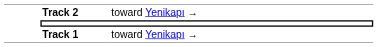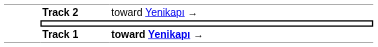(155, 34) normal -> (157, 34) bold
